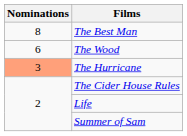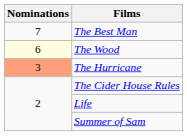(38, 31) 8 -> (38, 31) 7
(38, 49) no background -> (38, 49) lightyellow background
